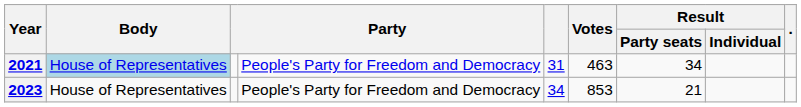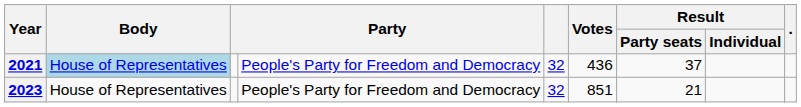(556, 66) 31 -> (556, 66) 32
(600, 66) 463 -> (600, 66) 436
(694, 66) 34 -> (694, 66) 37
(556, 90) 34 -> (556, 90) 32
(600, 90) 853 -> (600, 90) 851
